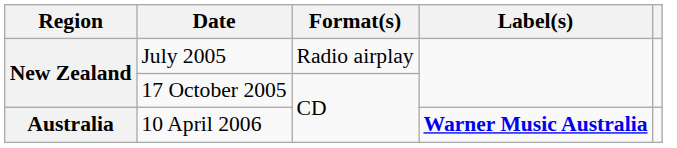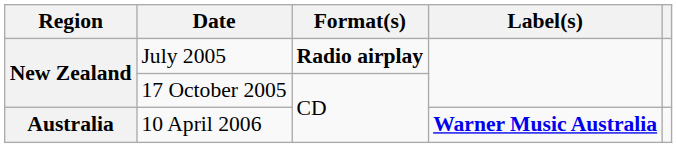(355, 55) normal -> (360, 55) bold
